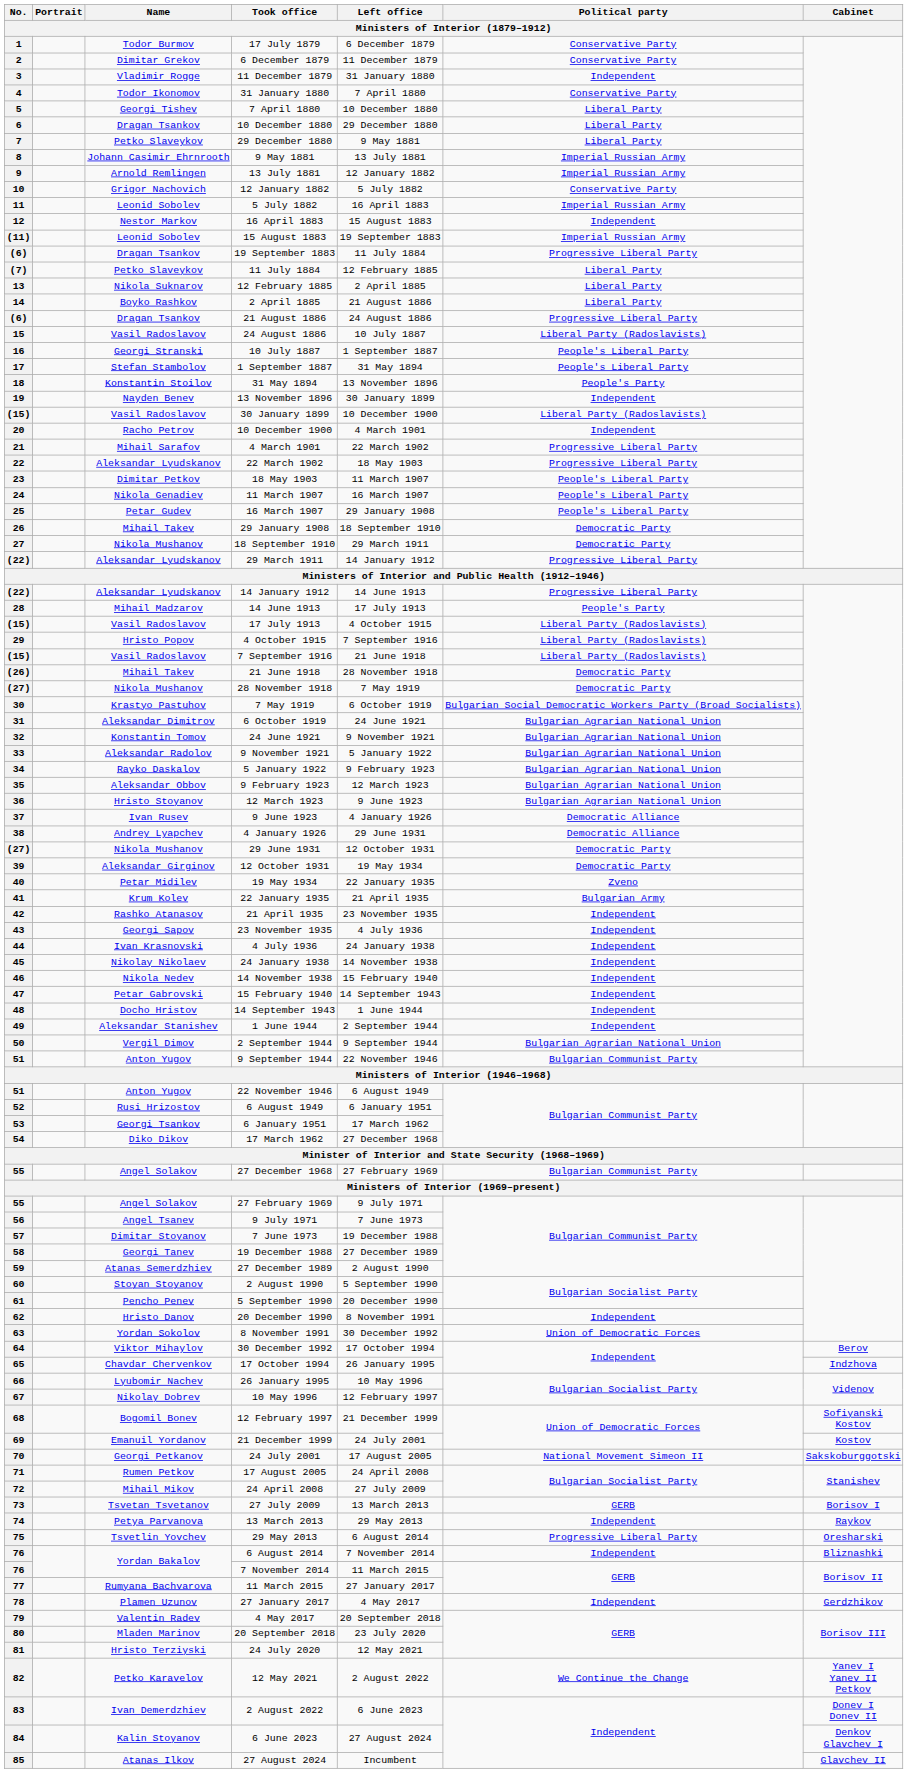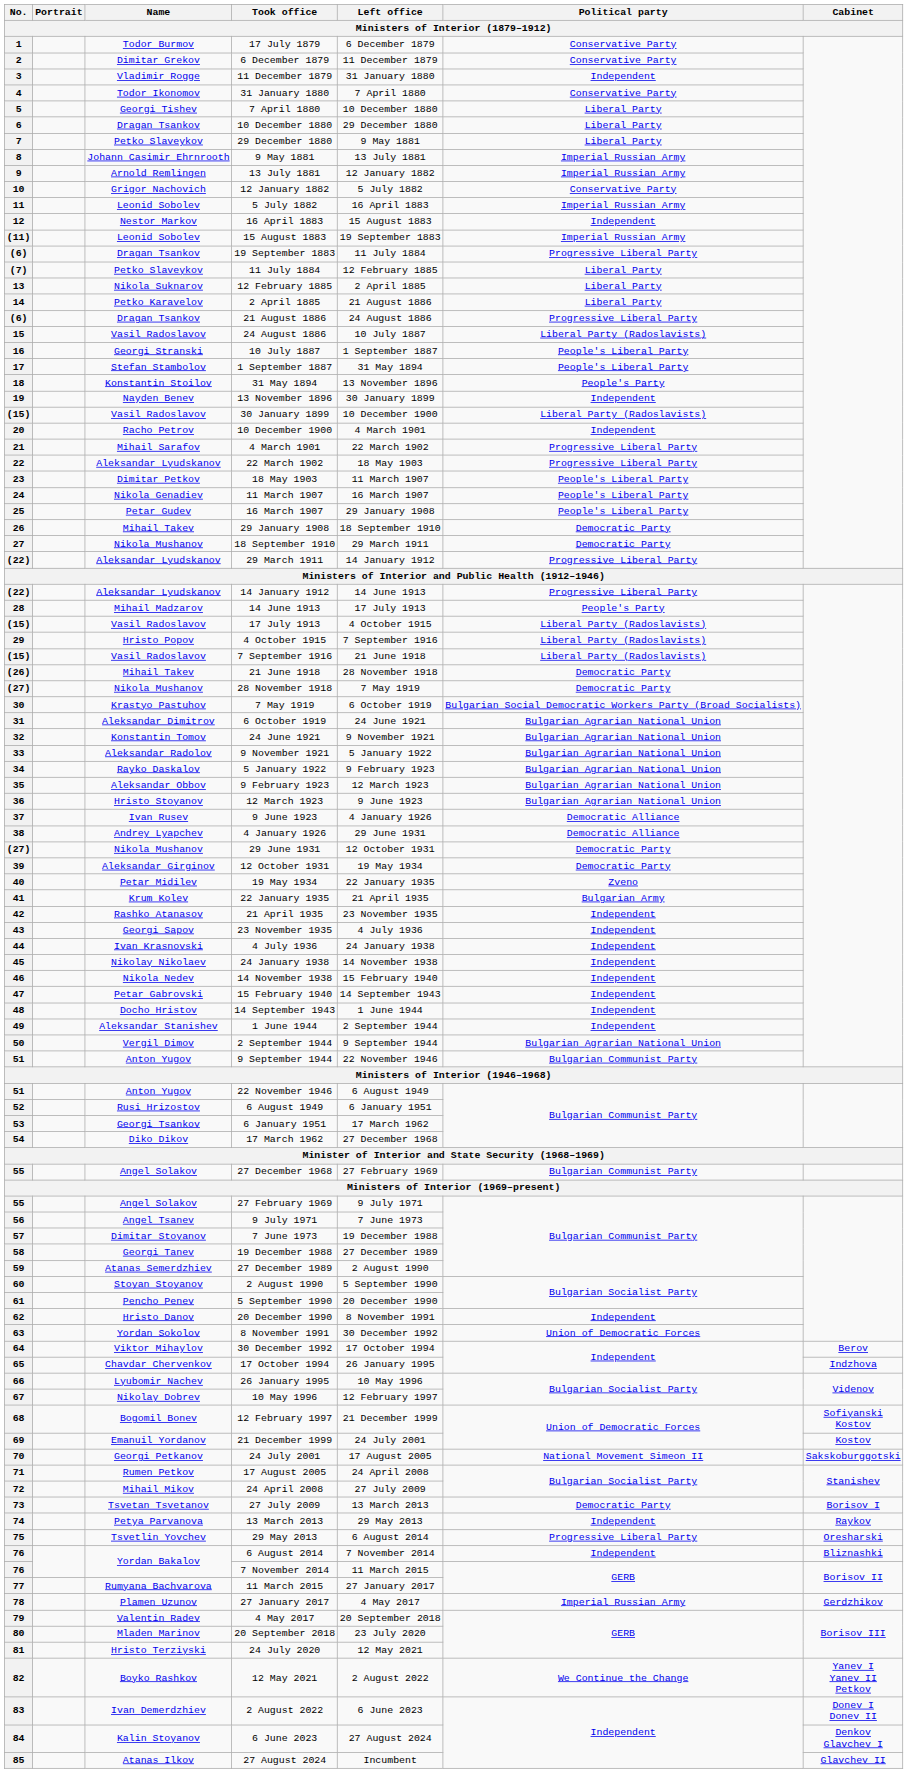(158, 302) Boyko Rashkov -> (158, 302) Petko Karavelov
(623, 1505) GERB -> (623, 1505) Democratic Party
(623, 1602) Independent -> (623, 1602) Imperial Russian Army
(158, 1678) Petko Karavelov -> (158, 1678) Boyko Rashkov
